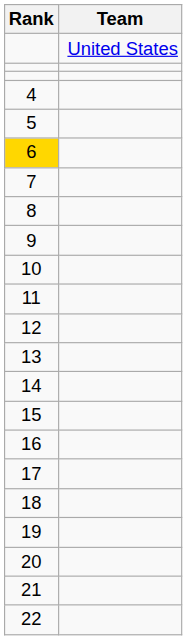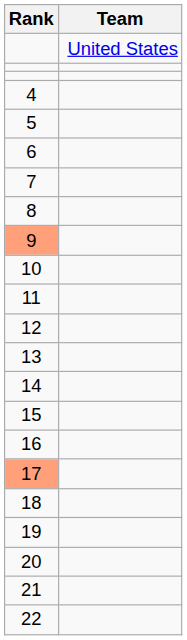(31, 152) gold background -> (31, 152) no background
(31, 240) no background -> (31, 240) lightsalmon background
(31, 473) no background -> (31, 473) lightsalmon background
